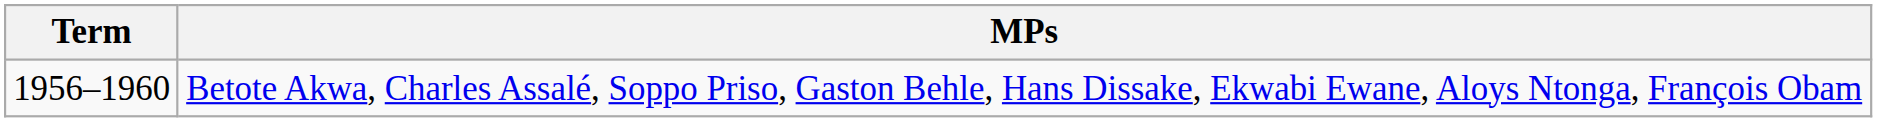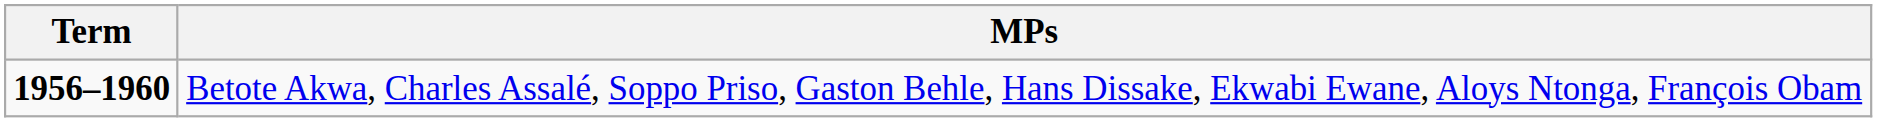(92, 87) normal -> (92, 87) bold
